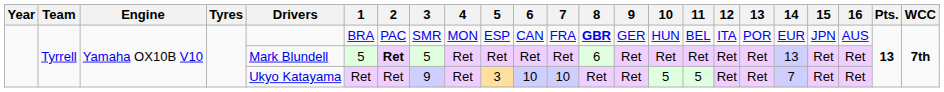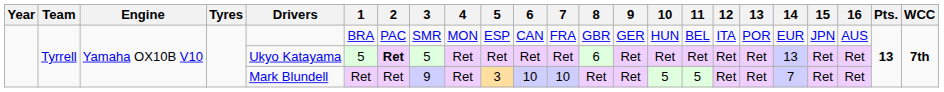(597, 36) bold -> (596, 36) normal
(289, 56) Mark Blundell -> (295, 56) Ukyo Katayama
(295, 77) Ukyo Katayama -> (289, 77) Mark Blundell
